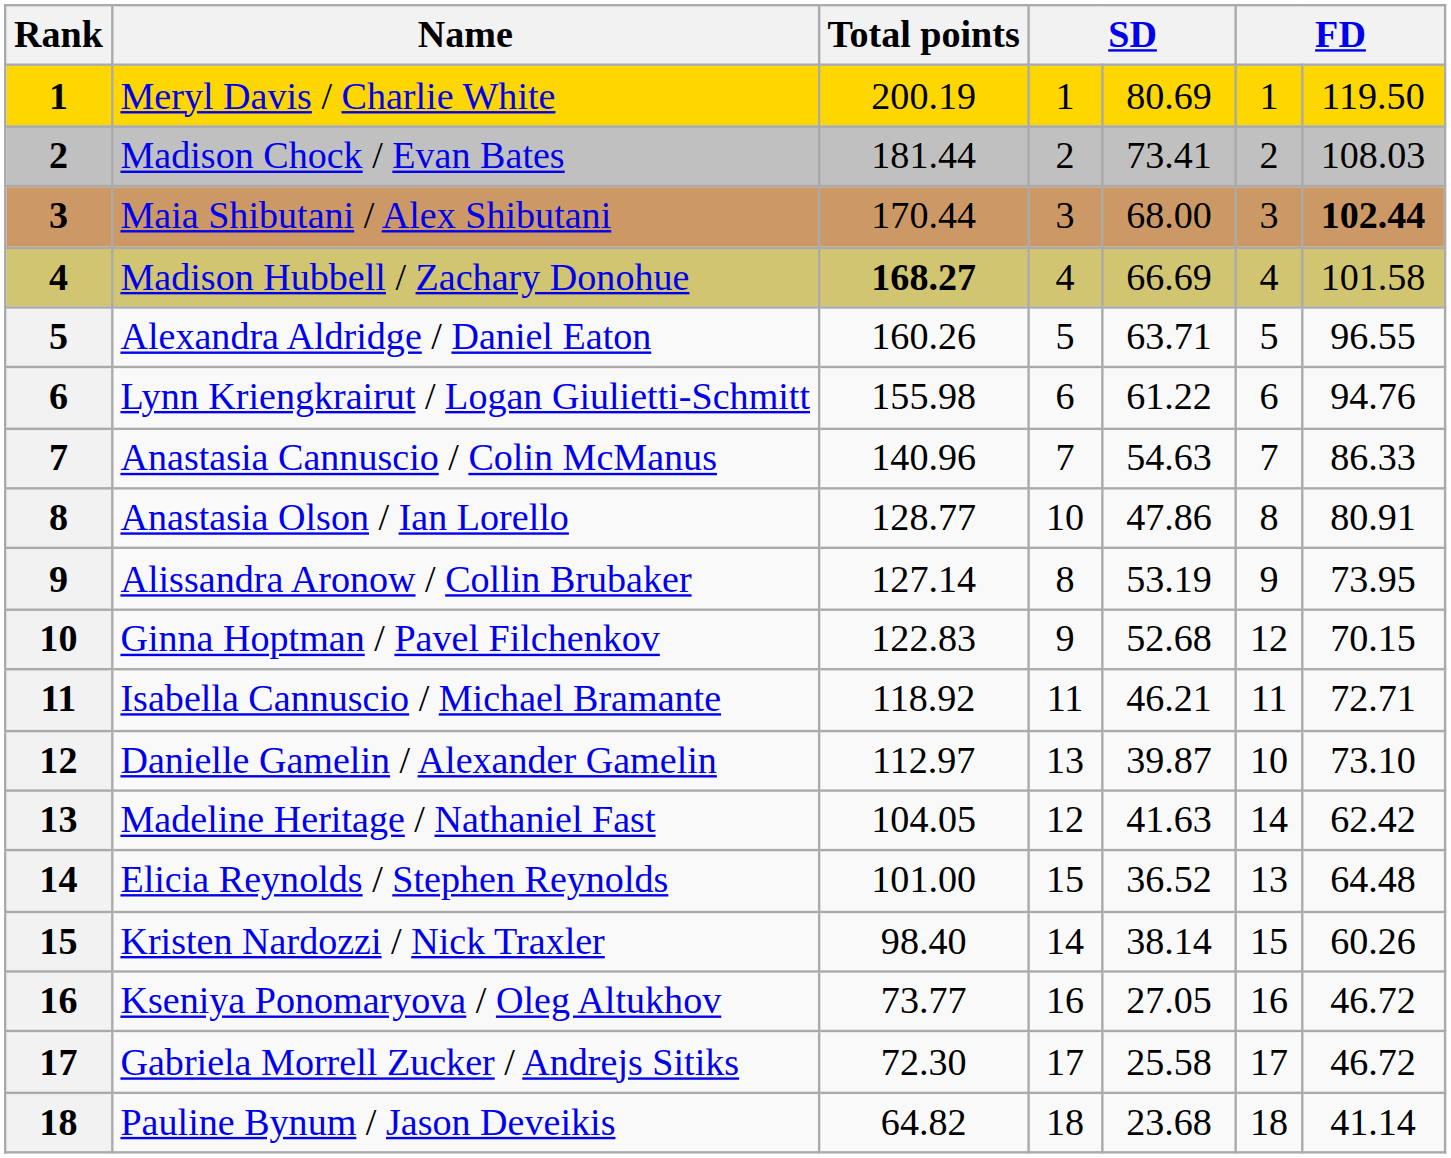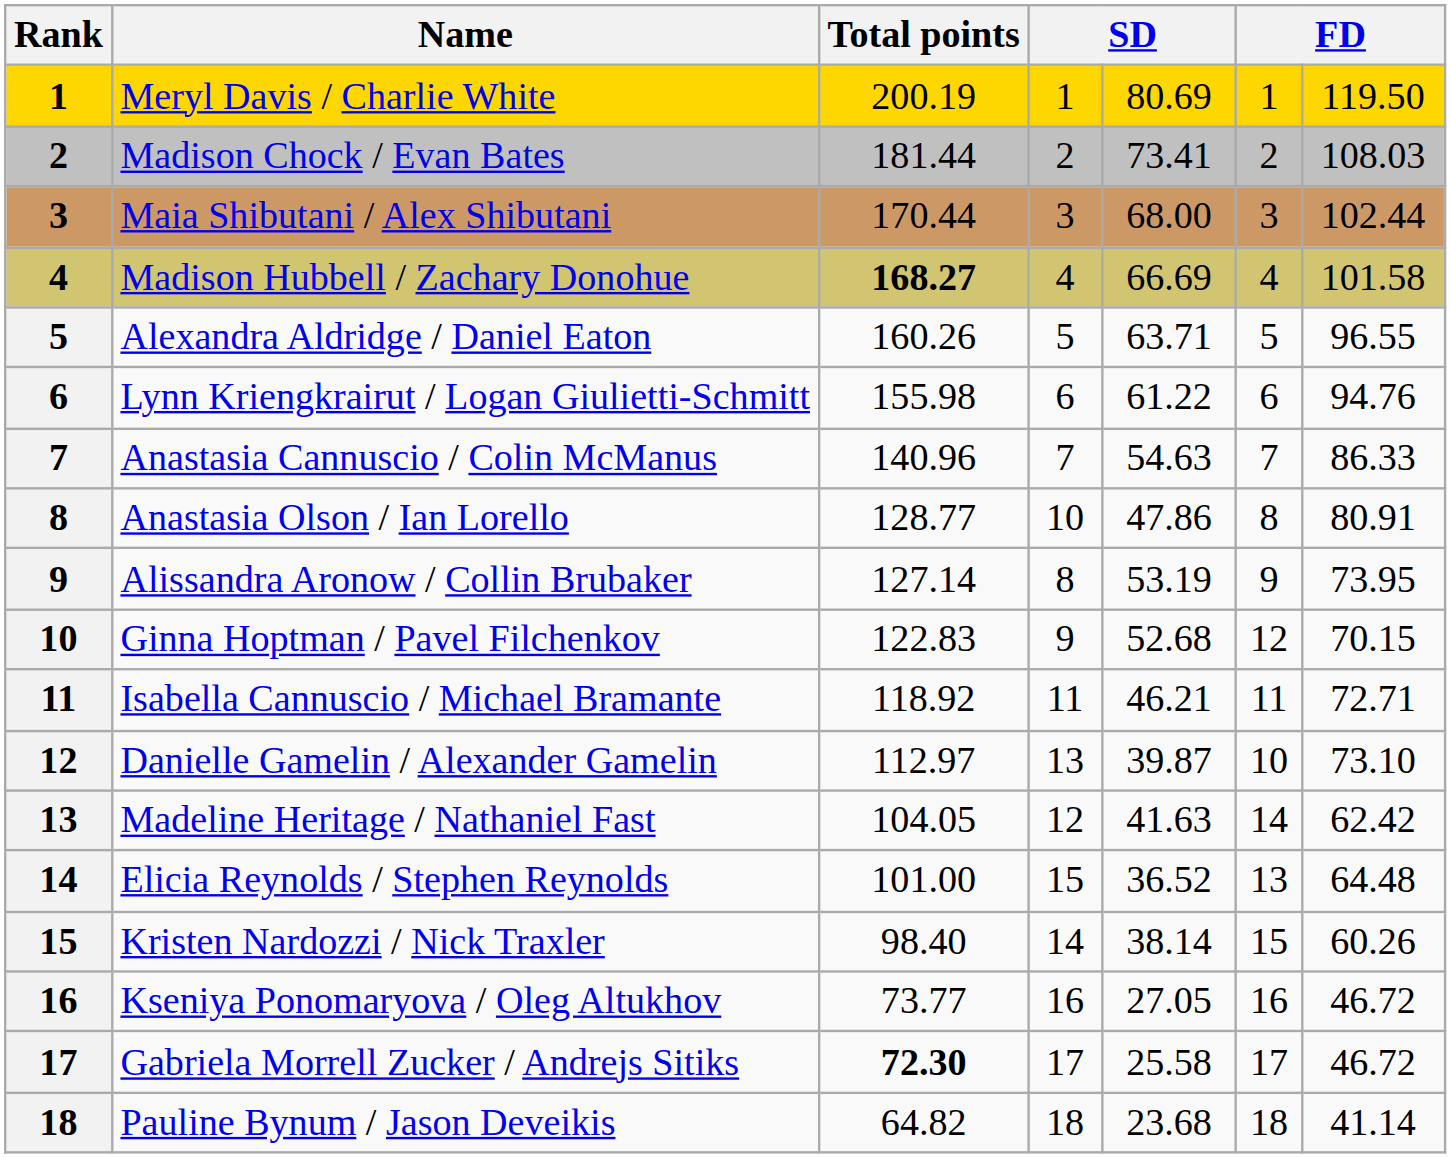(1373, 215) bold -> (1373, 215) normal
(924, 1061) normal -> (924, 1061) bold
